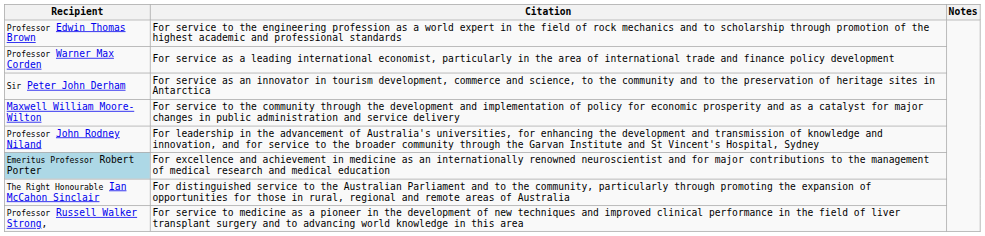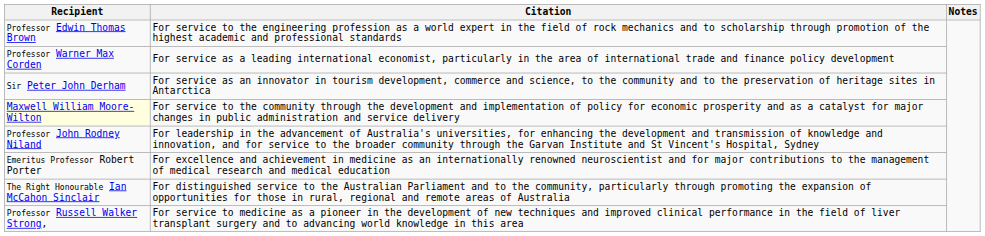(70, 113) no background -> (70, 113) lightyellow background
(70, 166) lightblue background -> (70, 166) no background
